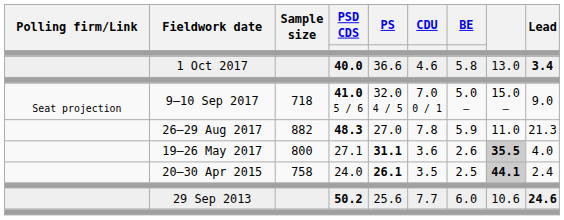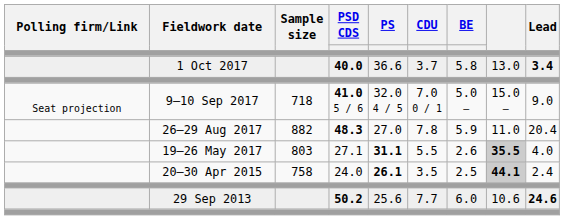(427, 67) 4.6 -> (427, 67) 3.7
(543, 130) 21.3 -> (543, 130) 20.4
(302, 151) 800 -> (302, 151) 803
(427, 151) 3.6 -> (427, 151) 5.5
